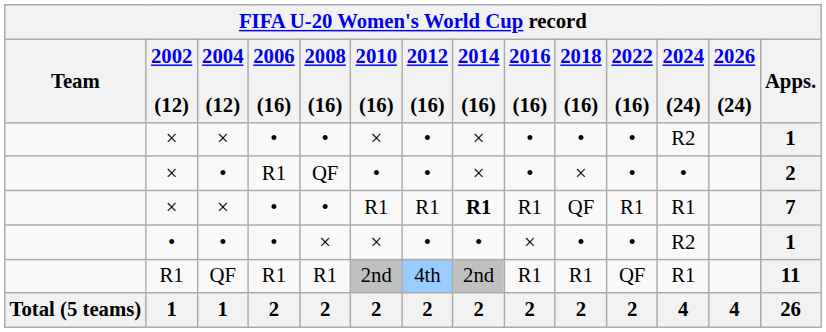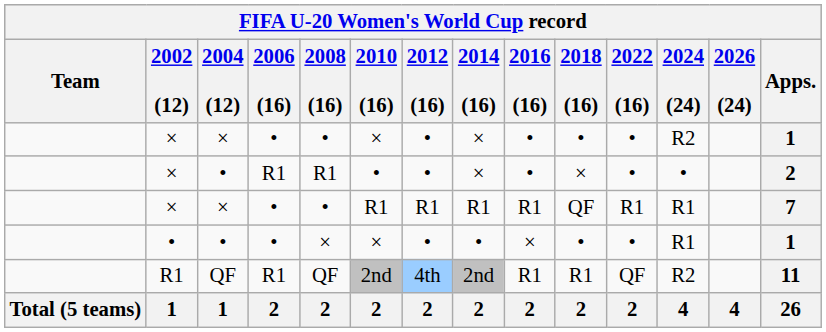(325, 173) QF -> (325, 173) R1
(479, 207) bold -> (479, 207) normal
(683, 241) R2 -> (683, 241) R1
(325, 276) R1 -> (325, 276) QF
(683, 276) R1 -> (683, 276) R2
